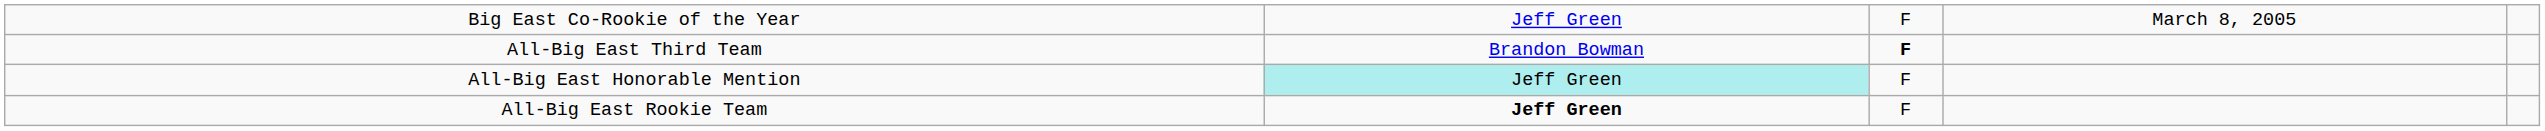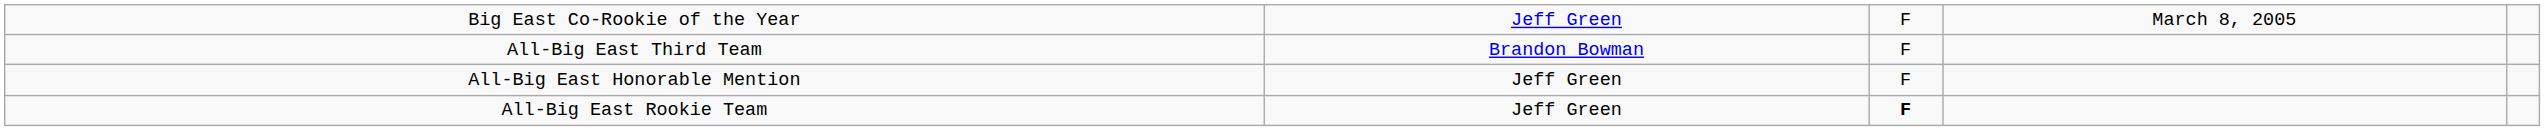(1906, 50) bold -> (1906, 50) normal
(1566, 80) paleturquoise background -> (1566, 80) no background
(1566, 110) bold -> (1566, 110) normal
(1906, 110) normal -> (1906, 110) bold
